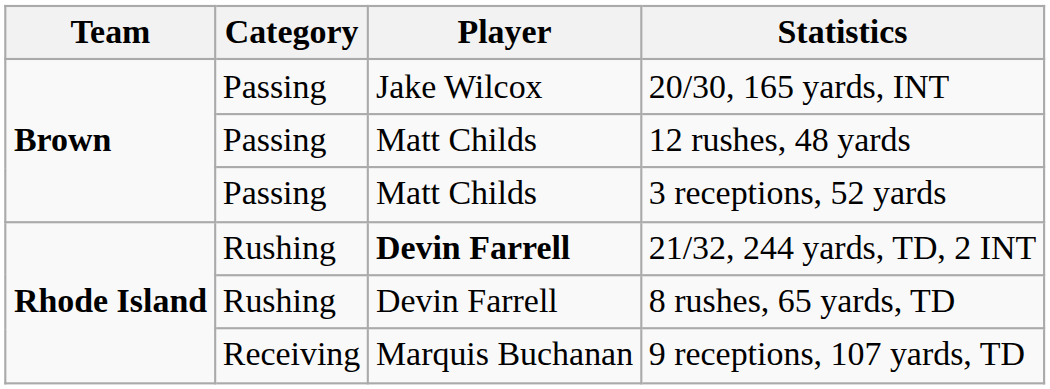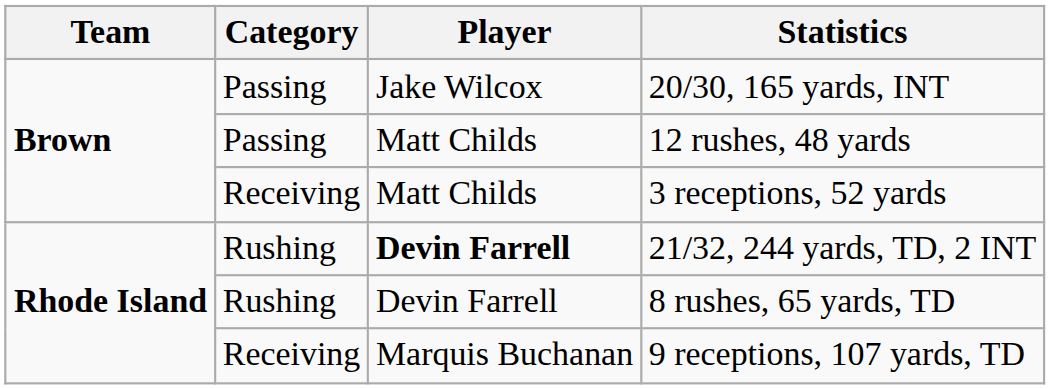(275, 193) Passing -> (292, 193) Receiving
